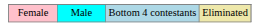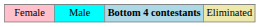(152, 13) normal -> (154, 13) bold
